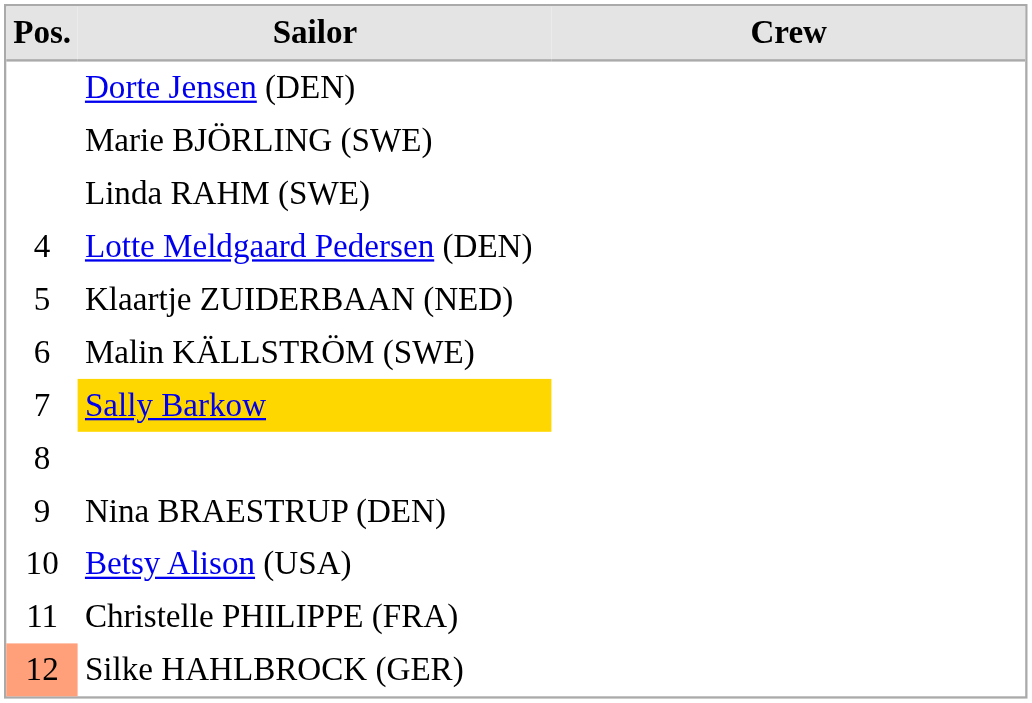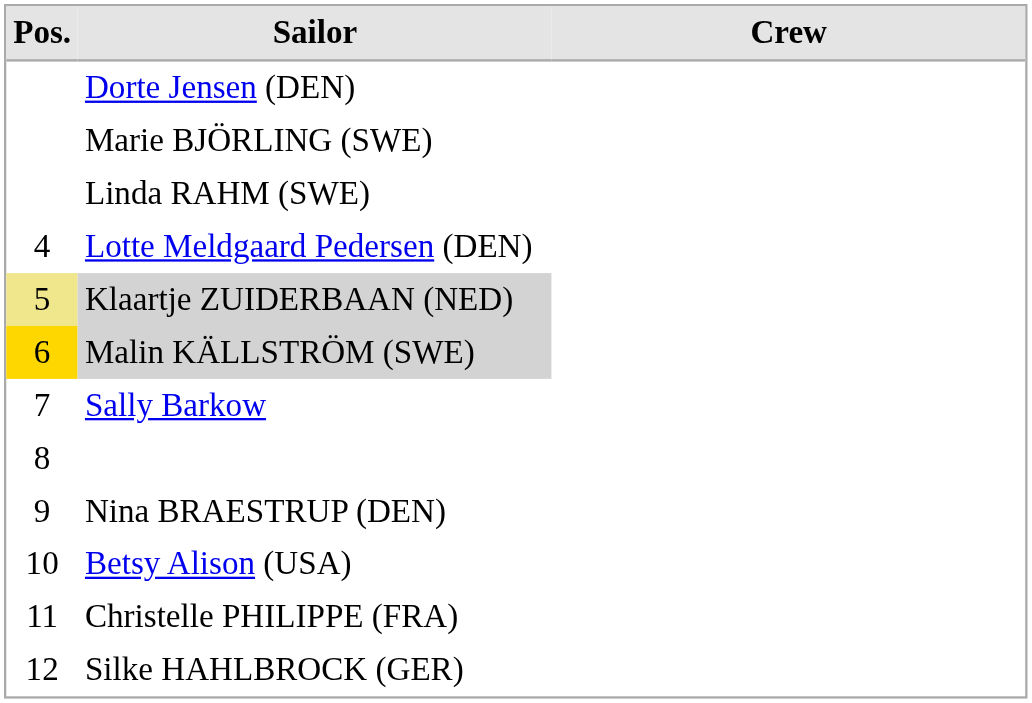(42, 298) no background -> (42, 298) khaki background
(299, 298) no background -> (299, 298) lightgrey background
(42, 351) no background -> (42, 351) gold background
(280, 351) no background -> (280, 351) lightgrey background
(175, 404) gold background -> (175, 404) no background
(42, 669) lightsalmon background -> (42, 669) no background
